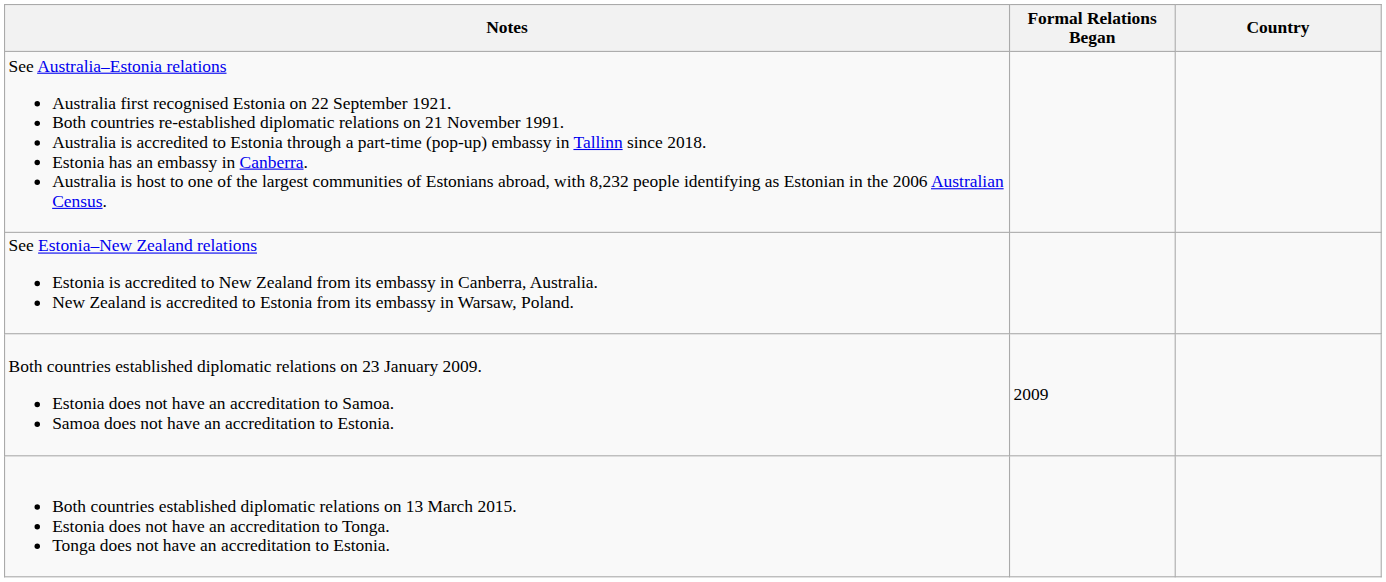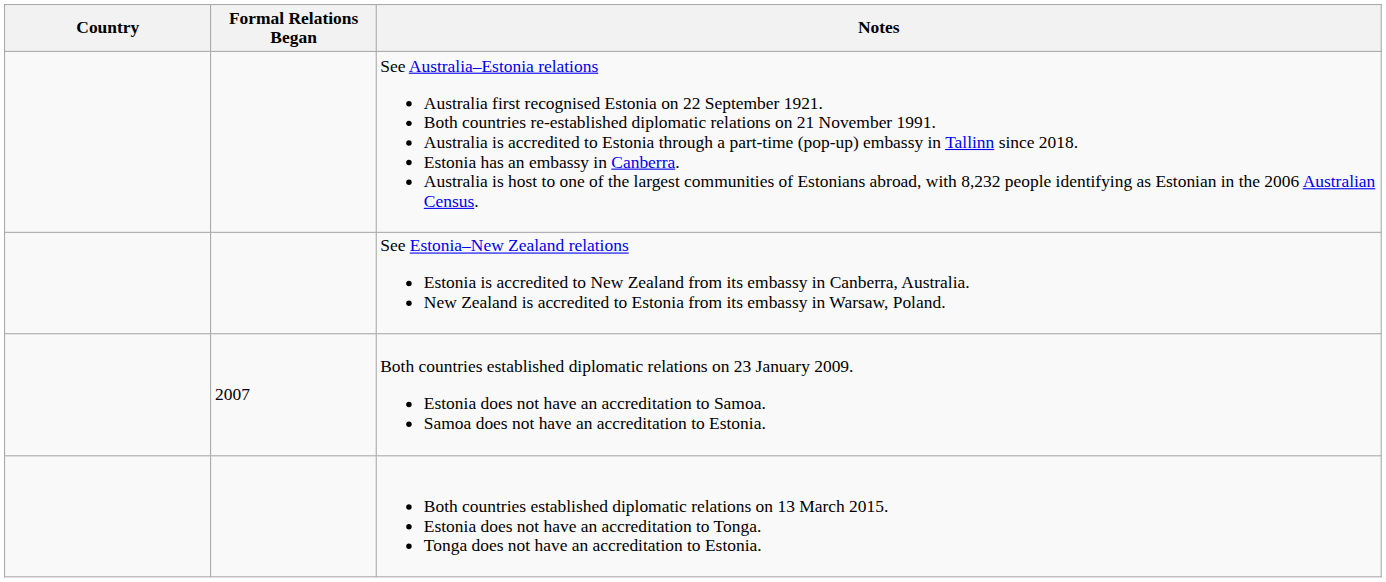columns swapped: (1278, 28) <-> (507, 28)
(1031, 394) 2009 -> (232, 394) 2007
